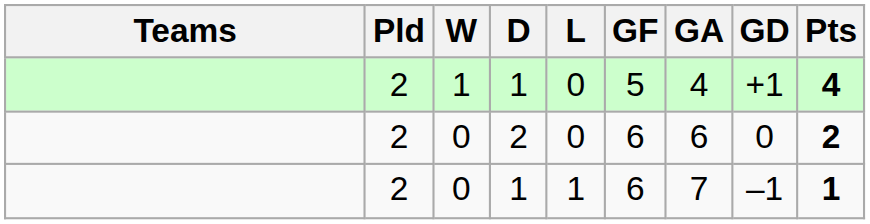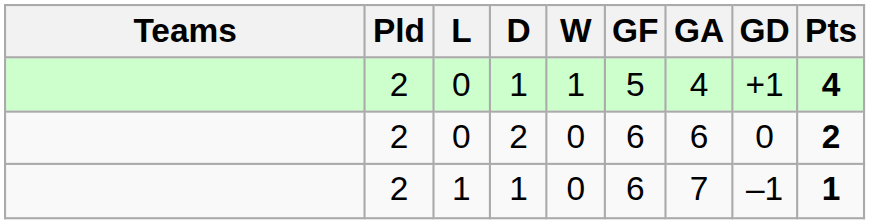columns swapped: (461, 31) <-> (576, 31)
